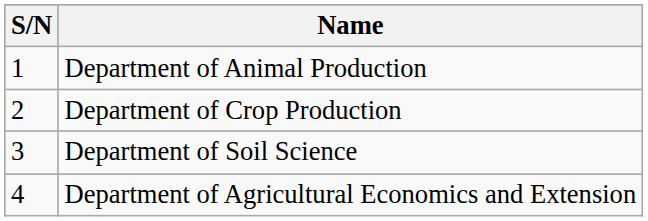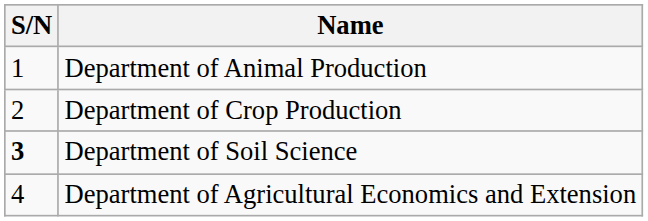(18, 151) normal -> (18, 151) bold
